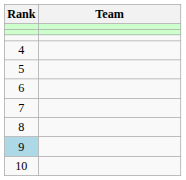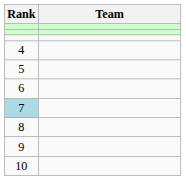(21, 108) no background -> (21, 108) lightblue background
(21, 146) lightblue background -> (21, 146) no background
